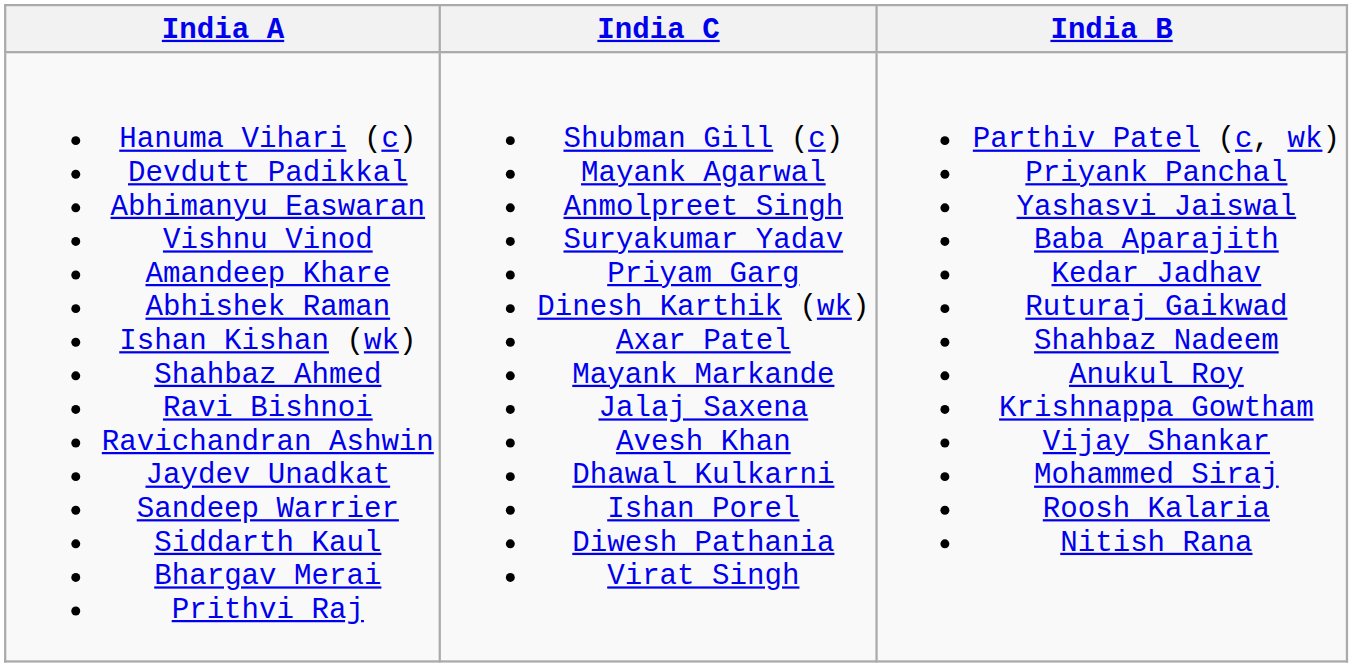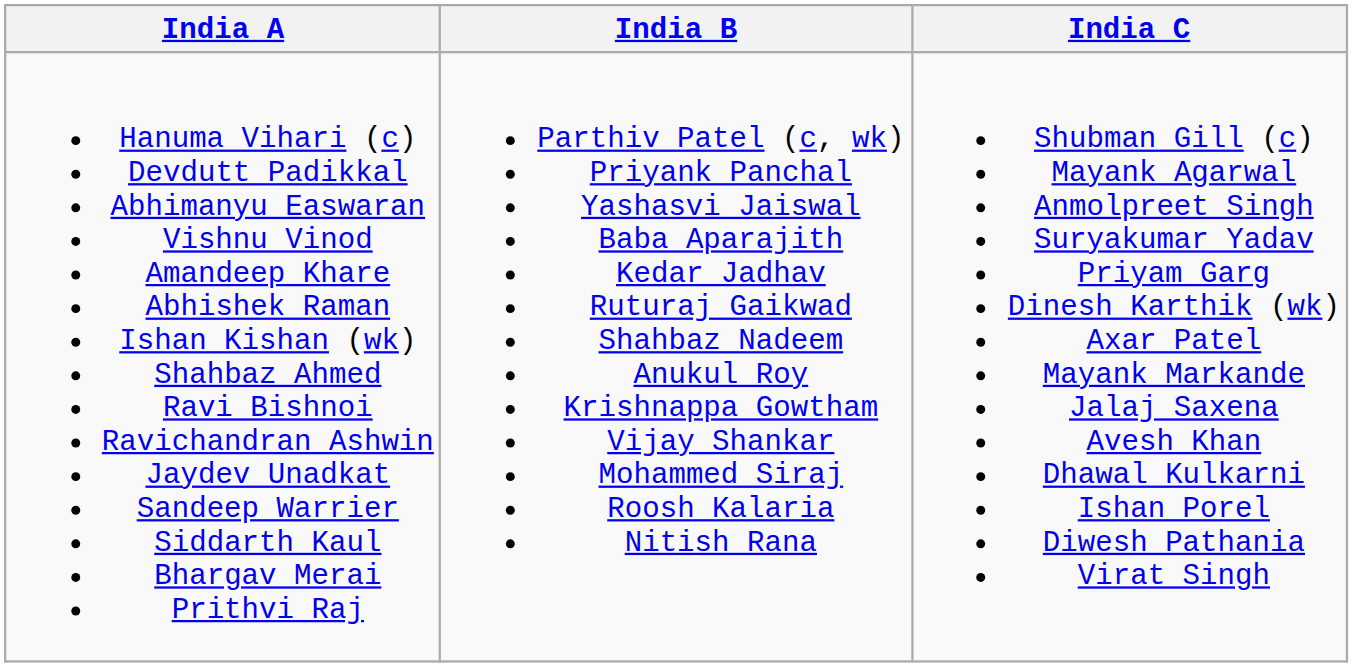columns swapped: (1112, 29) <-> (659, 29)
